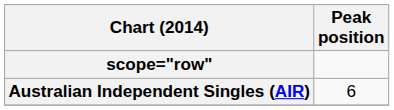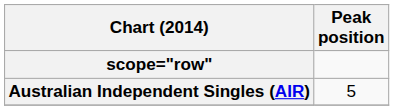(351, 91) 6 -> (351, 91) 5
